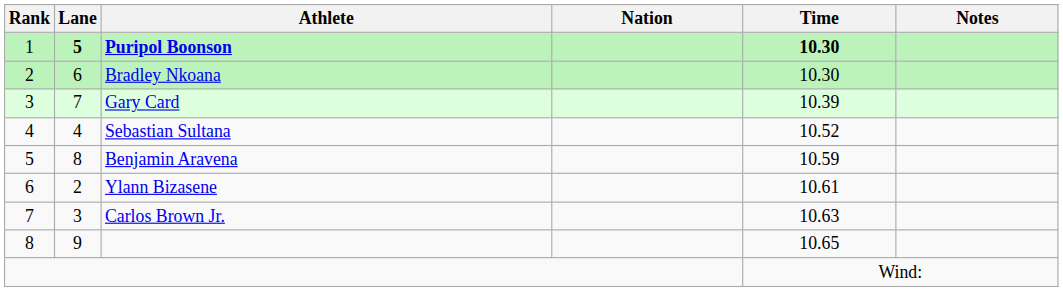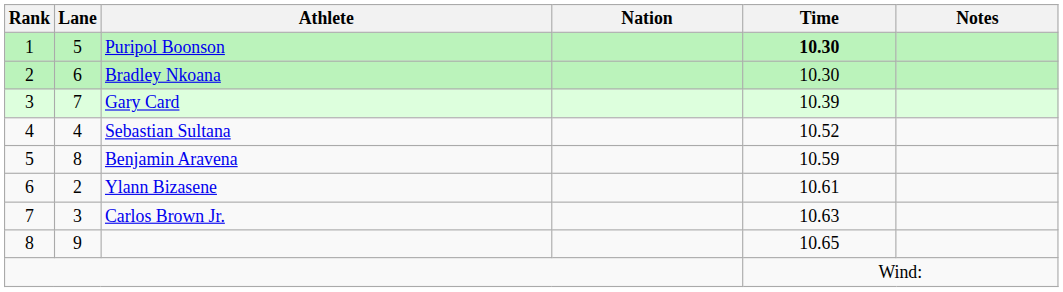(78, 46) bold -> (78, 46) normal
(168, 46) bold -> (165, 46) normal
